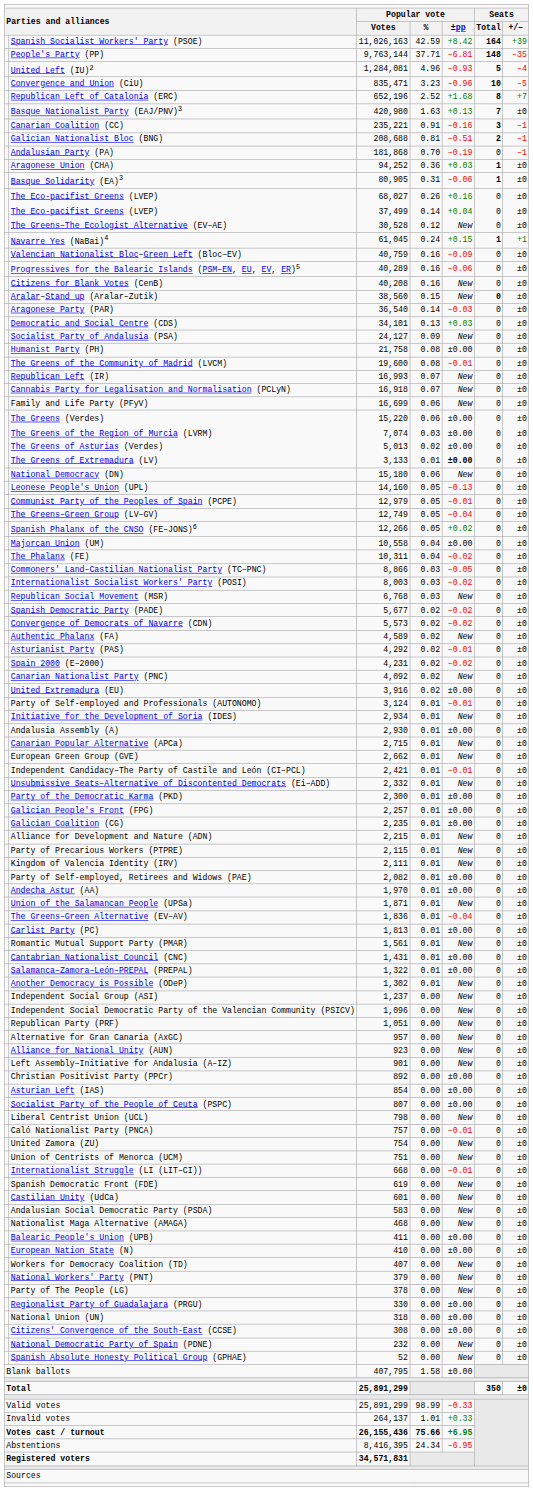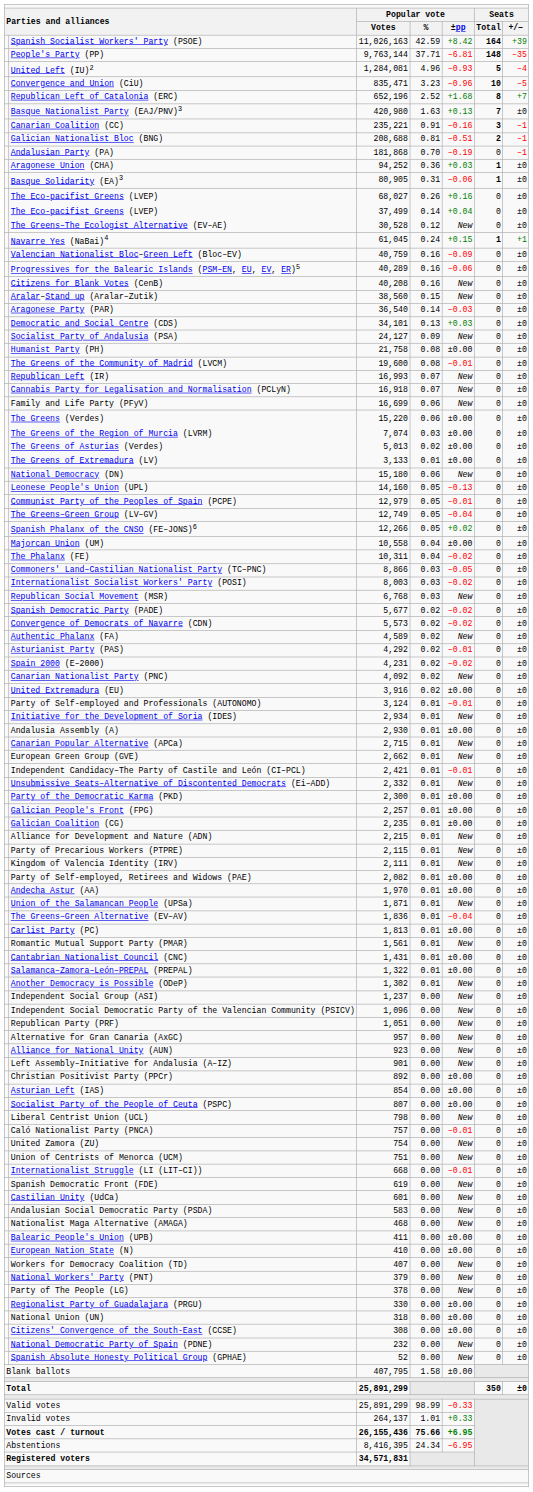(498, 297) bold -> (498, 297) normal
(460, 461) bold -> (460, 461) normal
